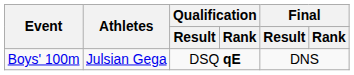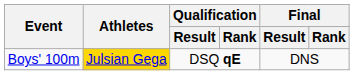(126, 59) no background -> (126, 59) gold background
